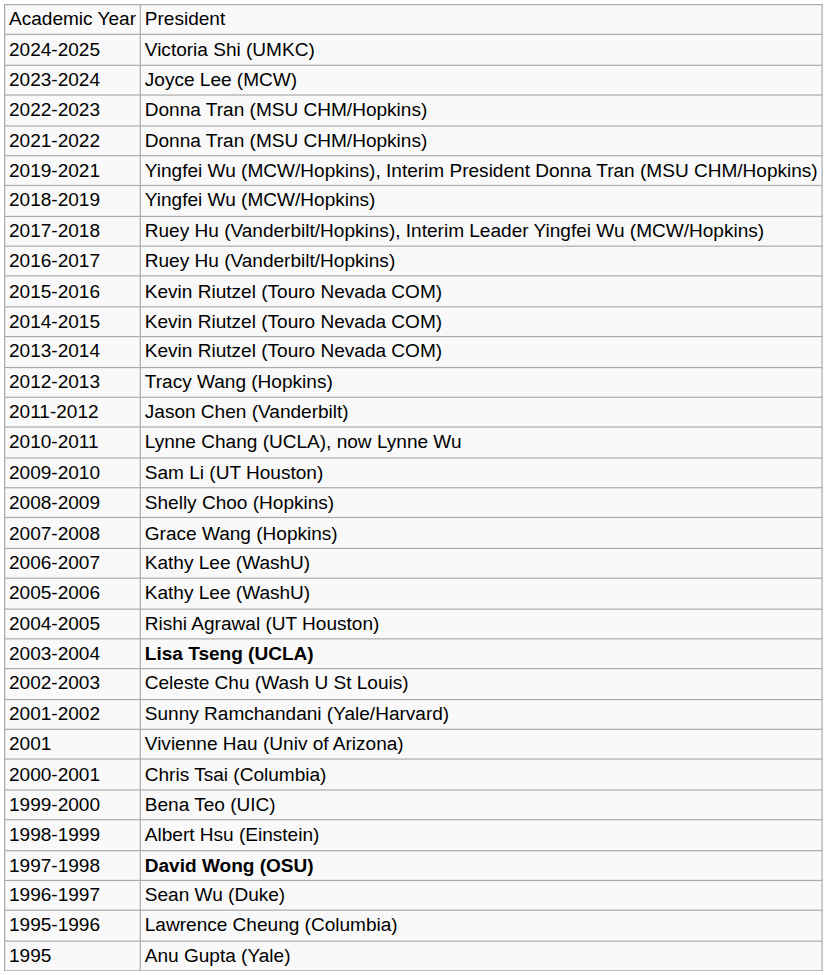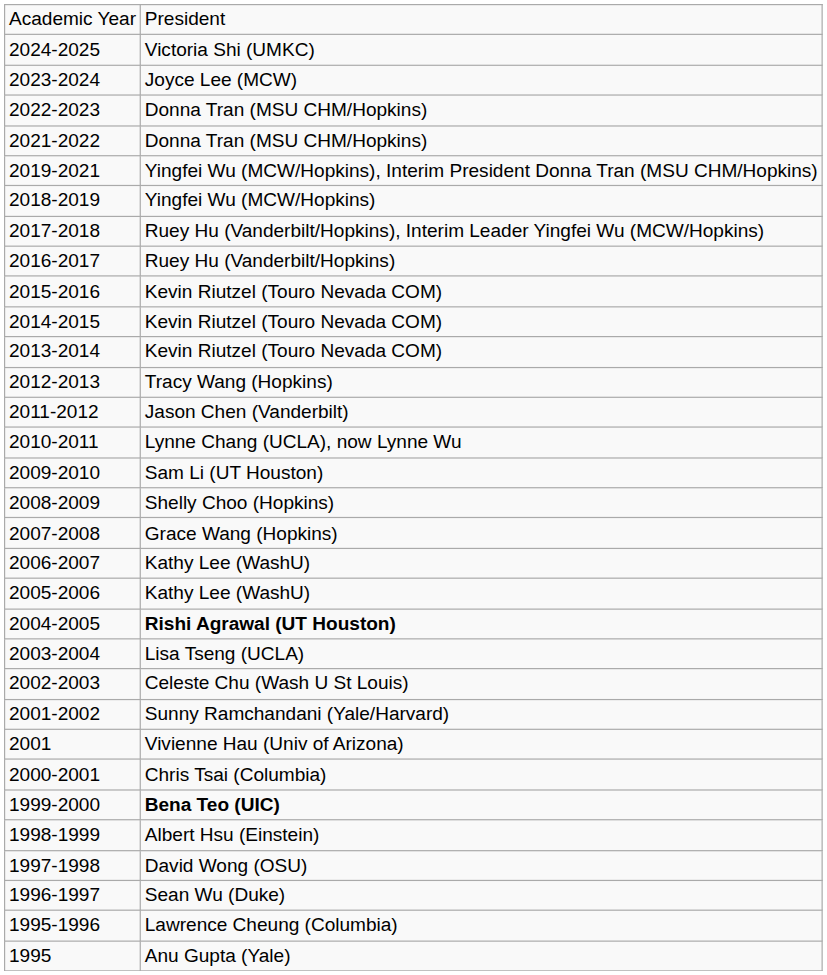(262, 623) normal -> (270, 623) bold
(229, 653) bold -> (224, 653) normal
(210, 804) normal -> (212, 804) bold
(229, 865) bold -> (226, 865) normal
